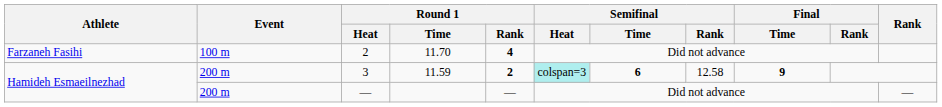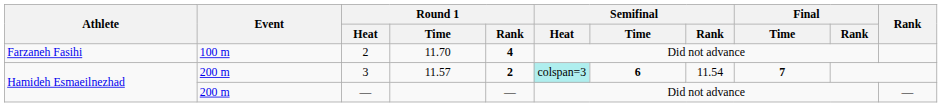(438, 73) 11.59 -> (438, 73) 11.57
(710, 73) 12.58 -> (710, 73) 11.54
(782, 73) 9 -> (782, 73) 7
